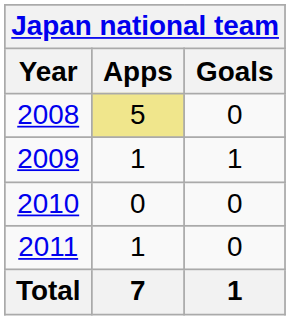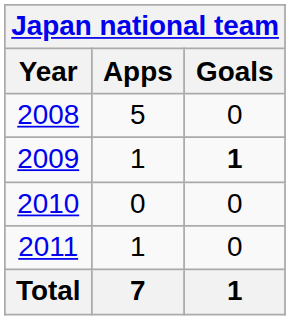(138, 114) khaki background -> (138, 114) no background
(235, 159) normal -> (235, 159) bold
